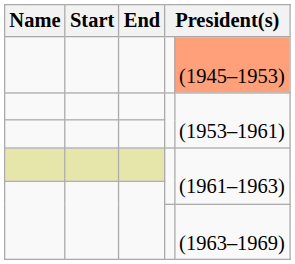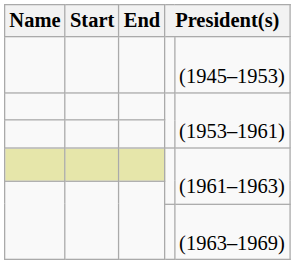(232, 76) lightsalmon background -> (232, 76) no background
